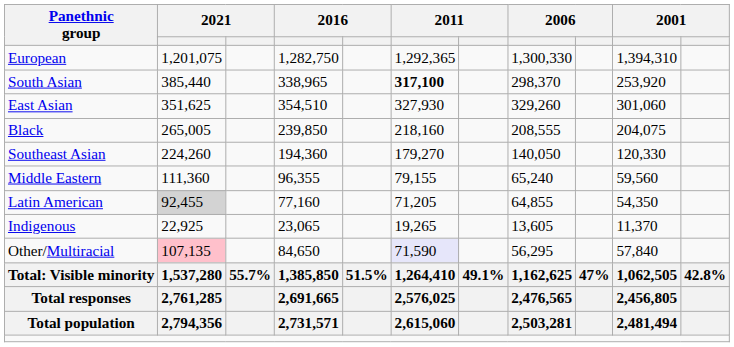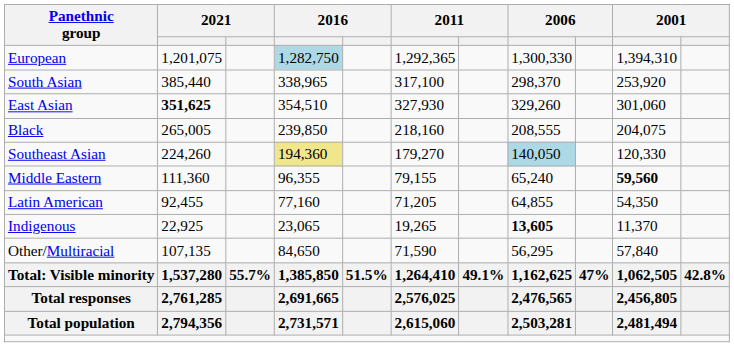(308, 57) no background -> (308, 57) lightblue background
(419, 81) bold -> (419, 81) normal
(186, 105) normal -> (186, 105) bold
(303, 154) no background -> (303, 154) khaki background
(536, 154) no background -> (536, 154) lightblue background
(637, 178) normal -> (637, 178) bold
(182, 202) lightgrey background -> (182, 202) no background
(532, 226) normal -> (532, 226) bold
(186, 250) pink background -> (186, 250) no background
(415, 250) lavender background -> (415, 250) no background
